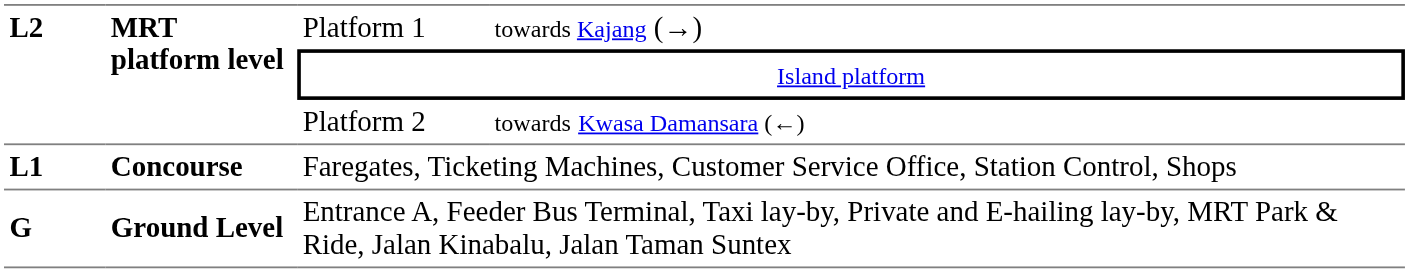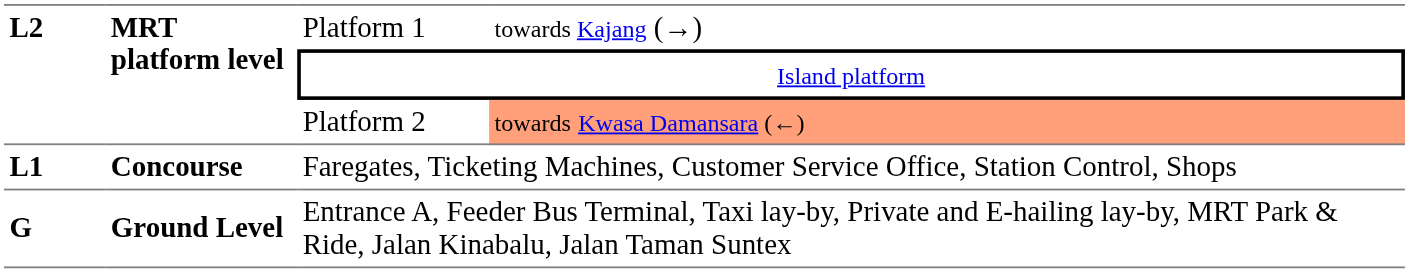(650, 121) no background -> (650, 121) lightsalmon background
